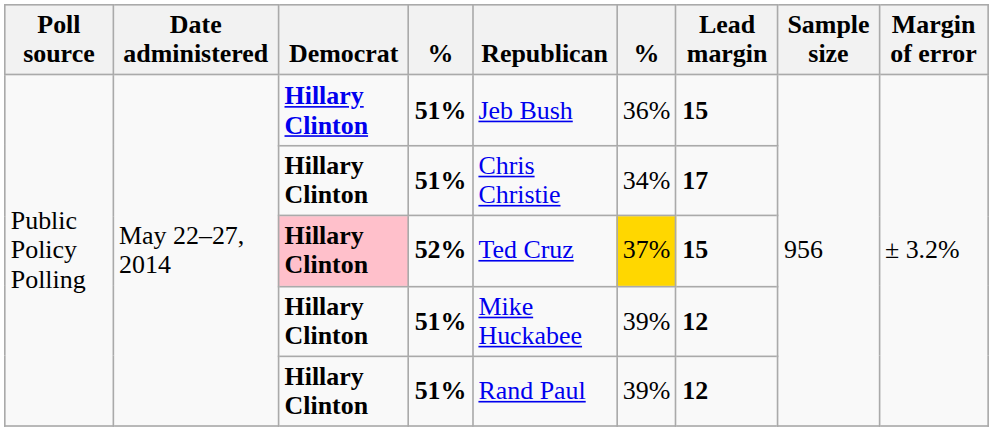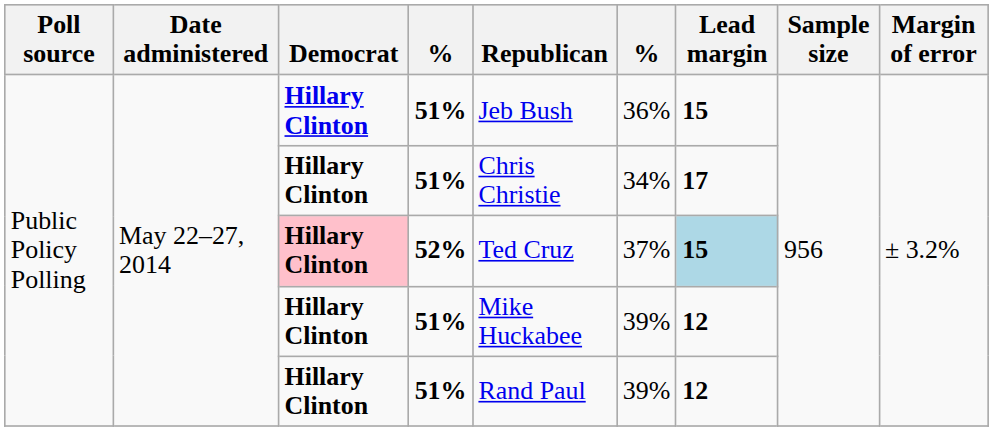(646, 250) gold background -> (646, 250) no background
(695, 250) no background -> (695, 250) lightblue background
